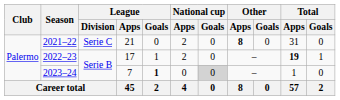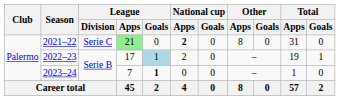(130, 42) no background -> (130, 42) lightgreen background
(184, 42) normal -> (184, 42) bold
(240, 42) bold -> (240, 42) normal
(157, 57) no background -> (157, 57) lightblue background
(294, 57) bold -> (294, 57) normal
(213, 73) lightgrey background -> (213, 73) no background
